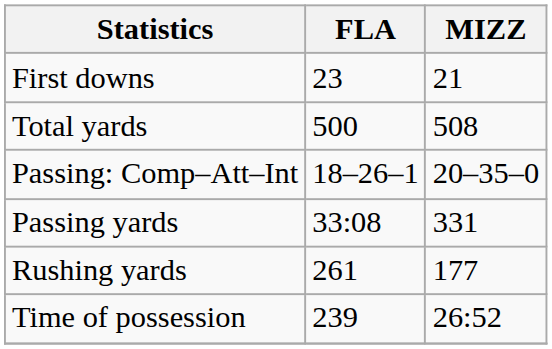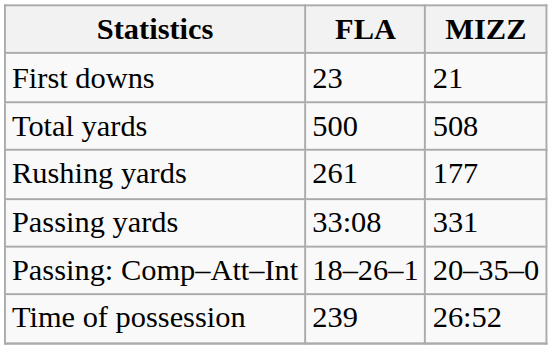rows swapped: (99, 270) <-> (155, 173)
